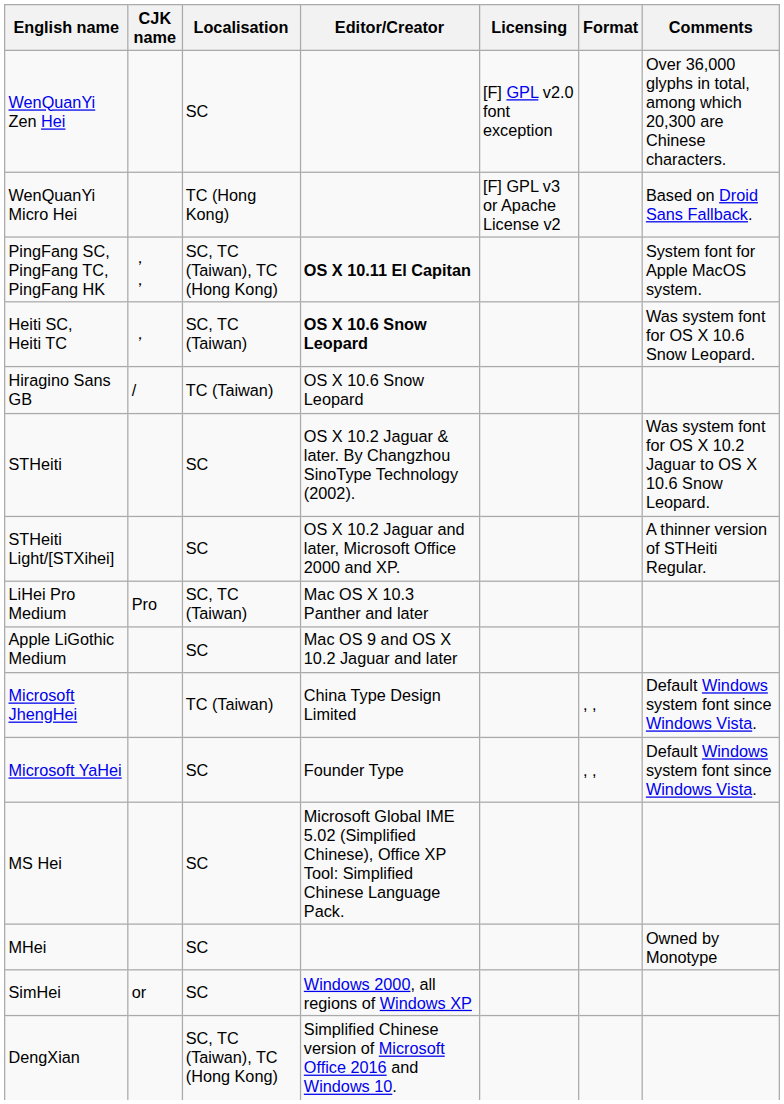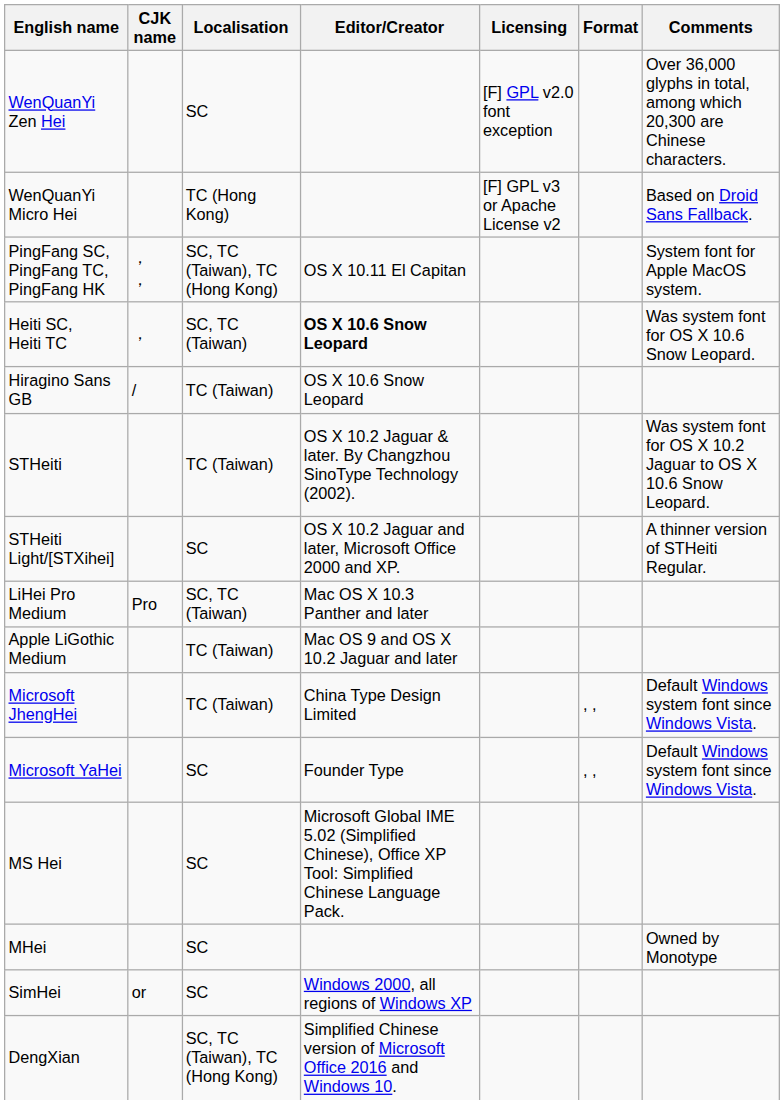(387, 270) bold -> (385, 270) normal
(197, 464) SC -> (230, 464) TC (Taiwan)
(197, 649) SC -> (230, 649) TC (Taiwan)
